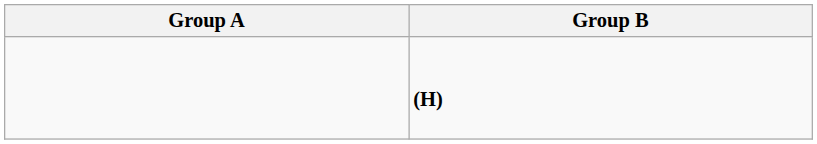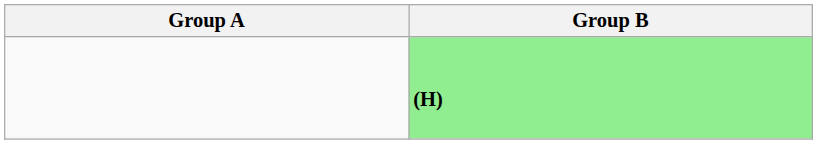(428, 99) no background -> (428, 99) lightgreen background
